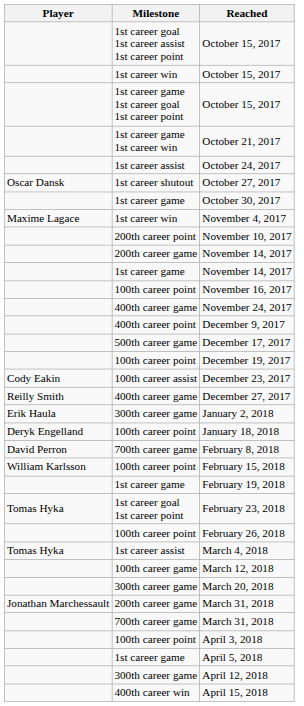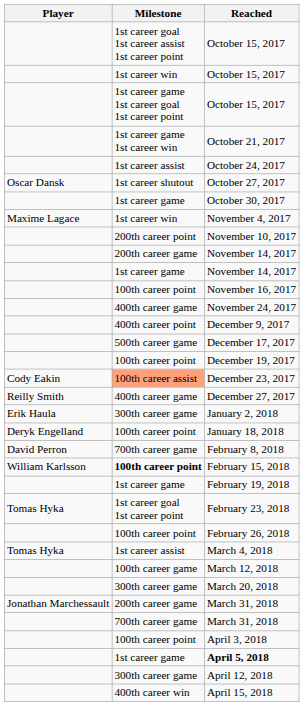(156, 378) no background -> (156, 378) lightsalmon background
(155, 467) normal -> (158, 467) bold
(232, 657) normal -> (238, 657) bold
